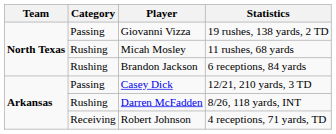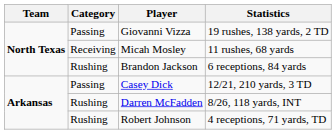(89, 49) Rushing -> (93, 49) Receiving
(93, 120) Receiving -> (89, 120) Rushing
